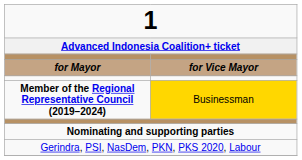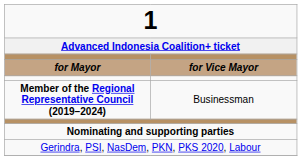(224, 100) gold background -> (224, 100) no background
